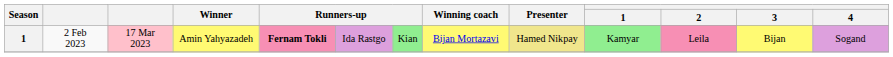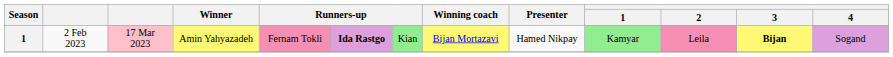(297, 39) bold -> (295, 39) normal
(364, 39) normal -> (362, 39) bold
(547, 39) khaki background -> (547, 39) no background
(775, 39) normal -> (775, 39) bold
